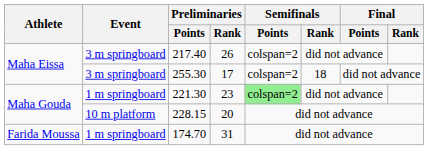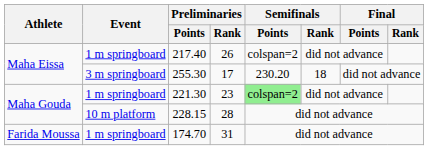(125, 54) 3 m springboard -> (125, 54) 1 m springboard
(273, 74) colspan=2 -> (273, 74) 230.20
(227, 114) 20 -> (227, 114) 28
